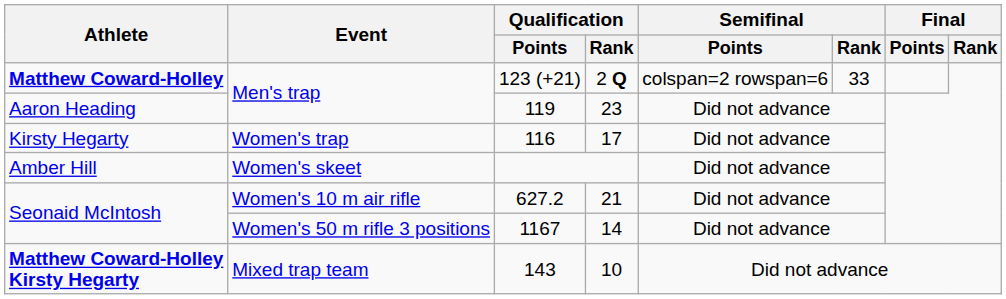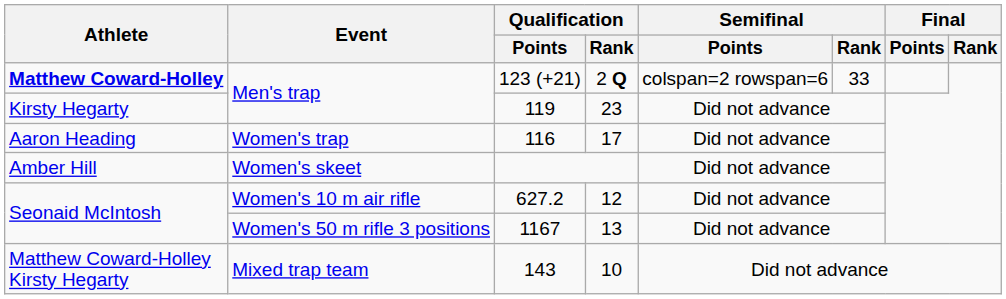(72, 108) Aaron Heading -> (69, 108) Kirsty Hegarty
(69, 138) Kirsty Hegarty -> (72, 138) Aaron Heading
(612, 199) 21 -> (612, 199) 12
(612, 229) 14 -> (612, 229) 13
(116, 269) bold -> (110, 269) normal
